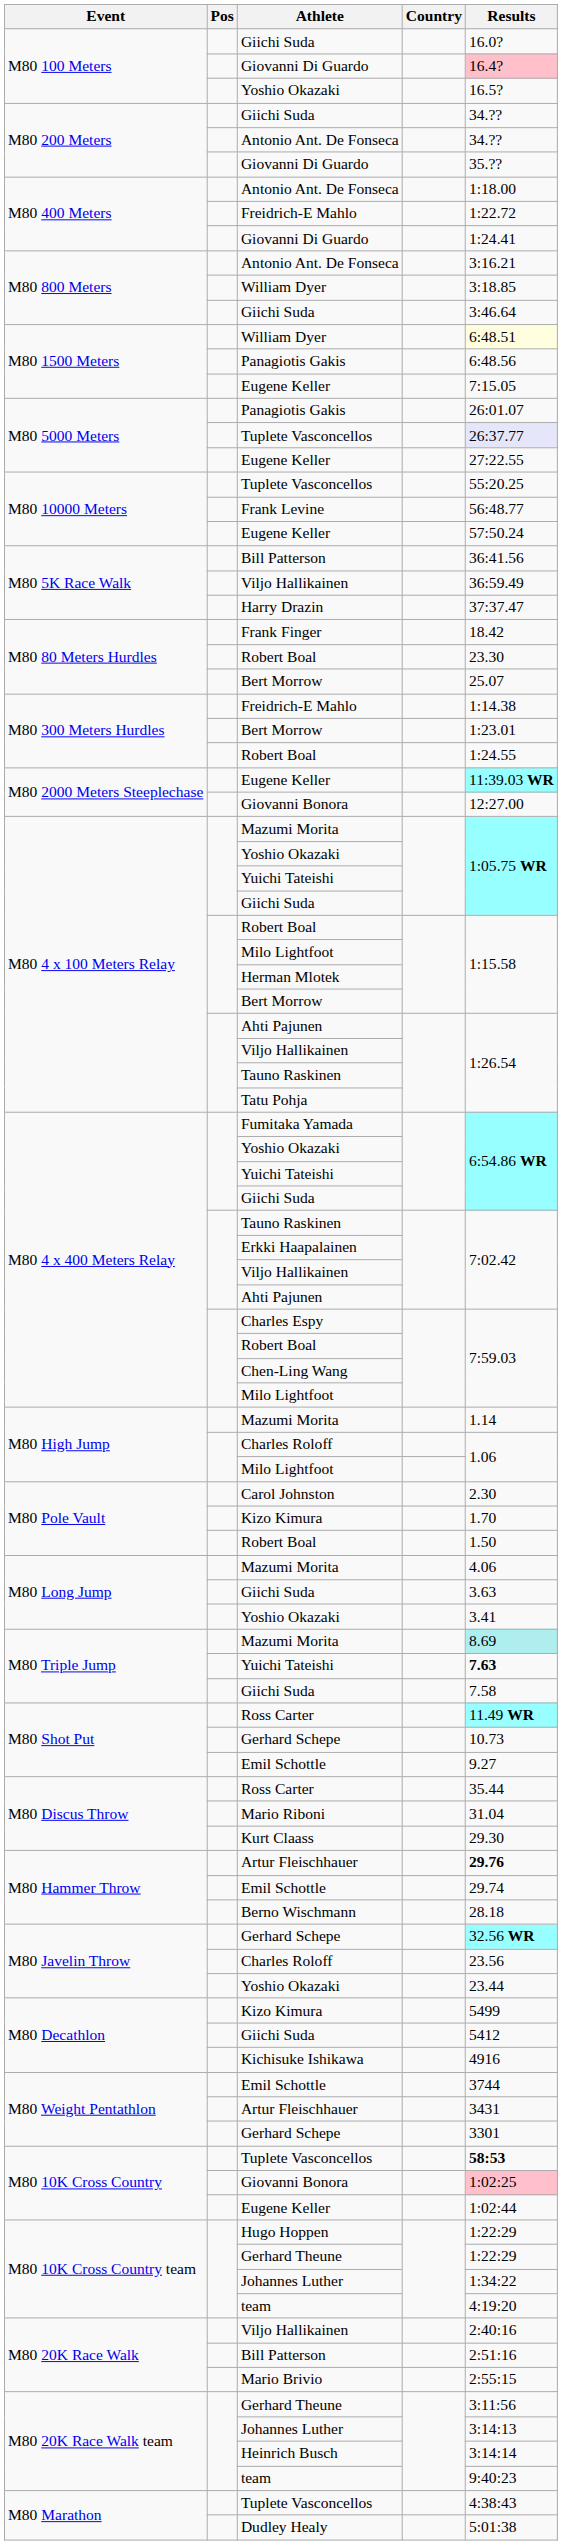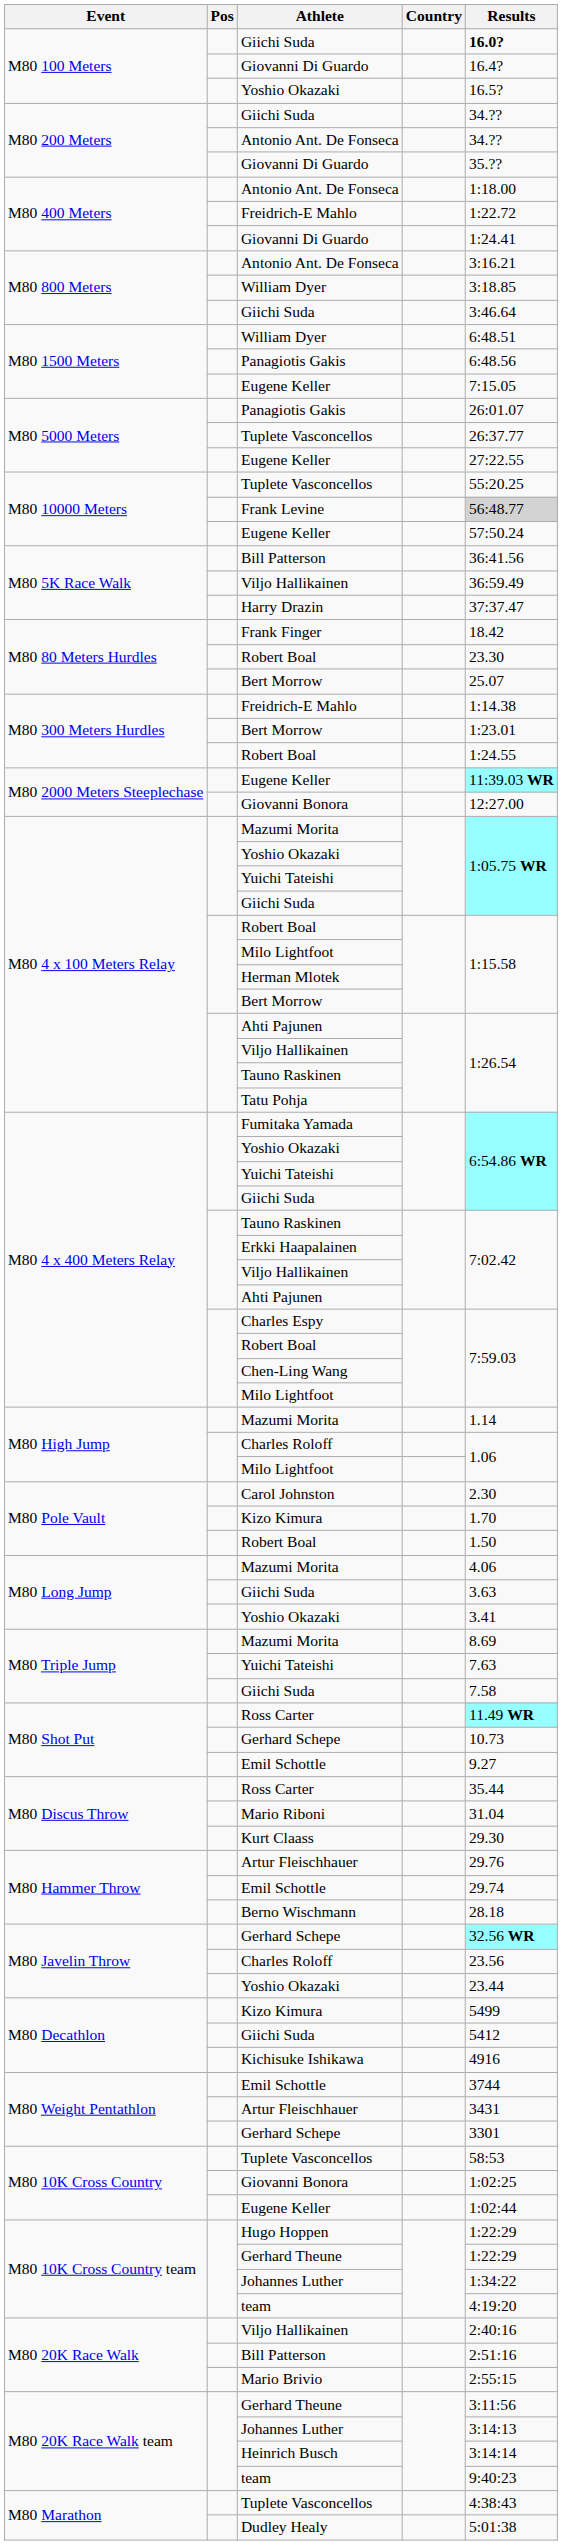(486, 41) normal -> (486, 41) bold
(486, 66) pink background -> (486, 66) no background
(493, 336) lightyellow background -> (493, 336) no background
(496, 435) lavender background -> (496, 435) no background
(496, 509) no background -> (496, 509) lightgrey background
(483, 1641) paleturquoise background -> (483, 1641) no background
(483, 1665) bold -> (483, 1665) normal
(486, 1862) bold -> (486, 1862) normal
(487, 2158) bold -> (487, 2158) normal
(493, 2182) pink background -> (493, 2182) no background
